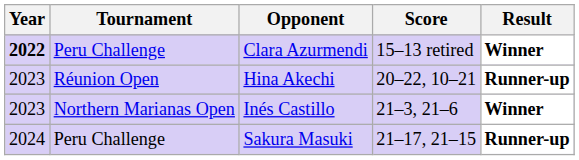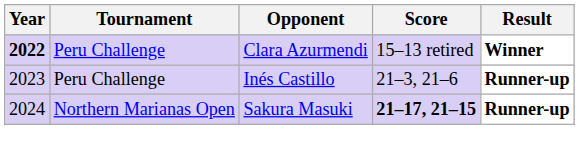- row: (289, 79)
(144, 109) Northern Marianas Open -> (109, 79) Peru Challenge
(514, 109) Winner -> (527, 79) Runner-up
(109, 139) Peru Challenge -> (144, 109) Northern Marianas Open
(426, 139) normal -> (426, 109) bold
